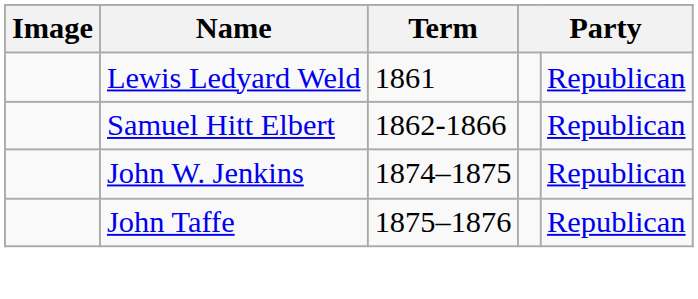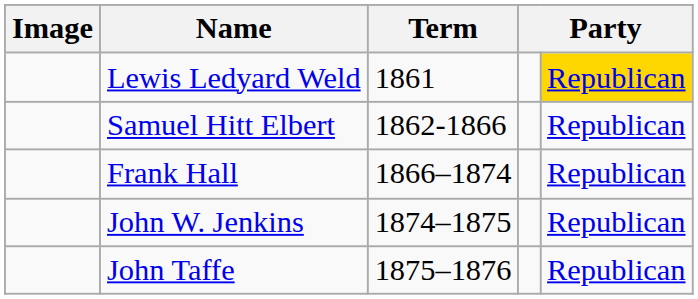(616, 76) no background -> (616, 76) gold background
+ row: (172, 173)
